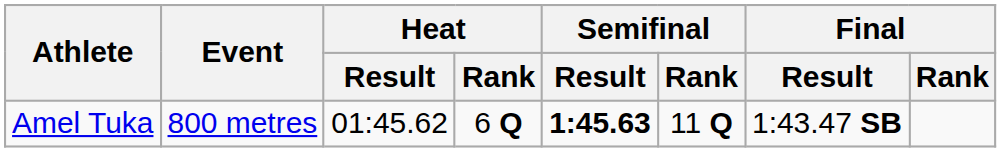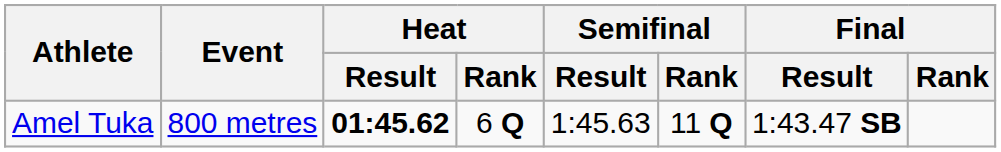(390, 124) normal -> (390, 124) bold
(600, 124) bold -> (601, 124) normal
